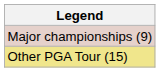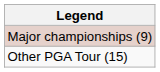(68, 57) khaki background -> (68, 57) no background
